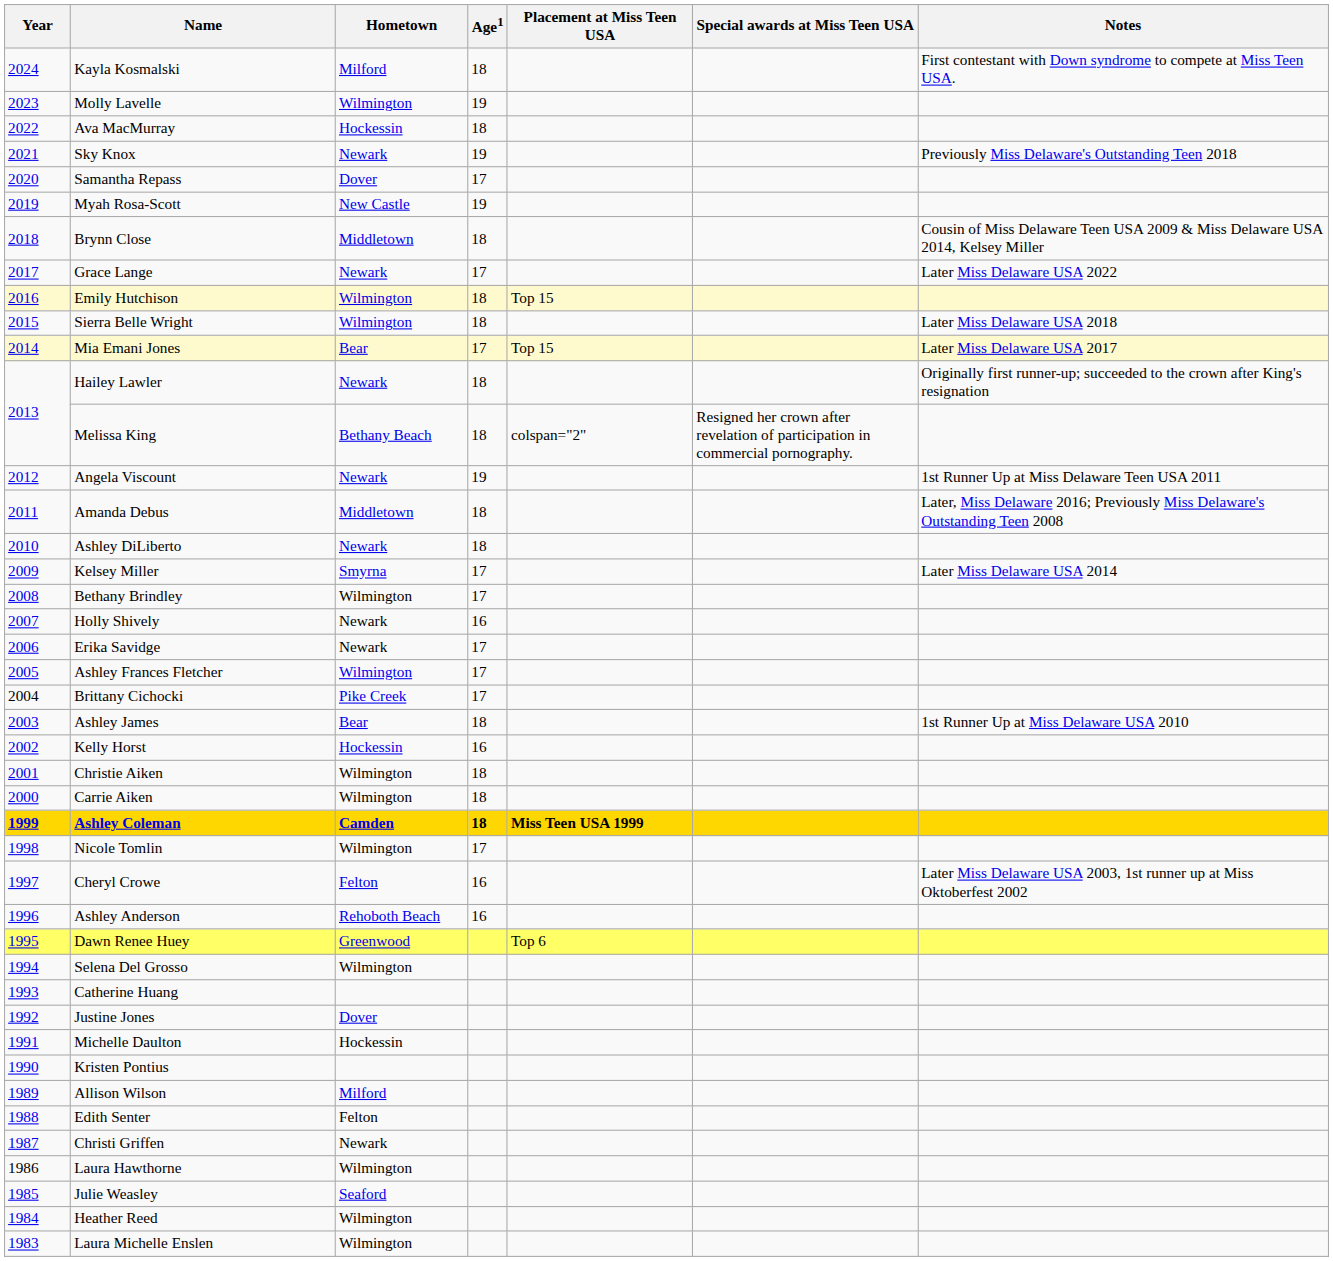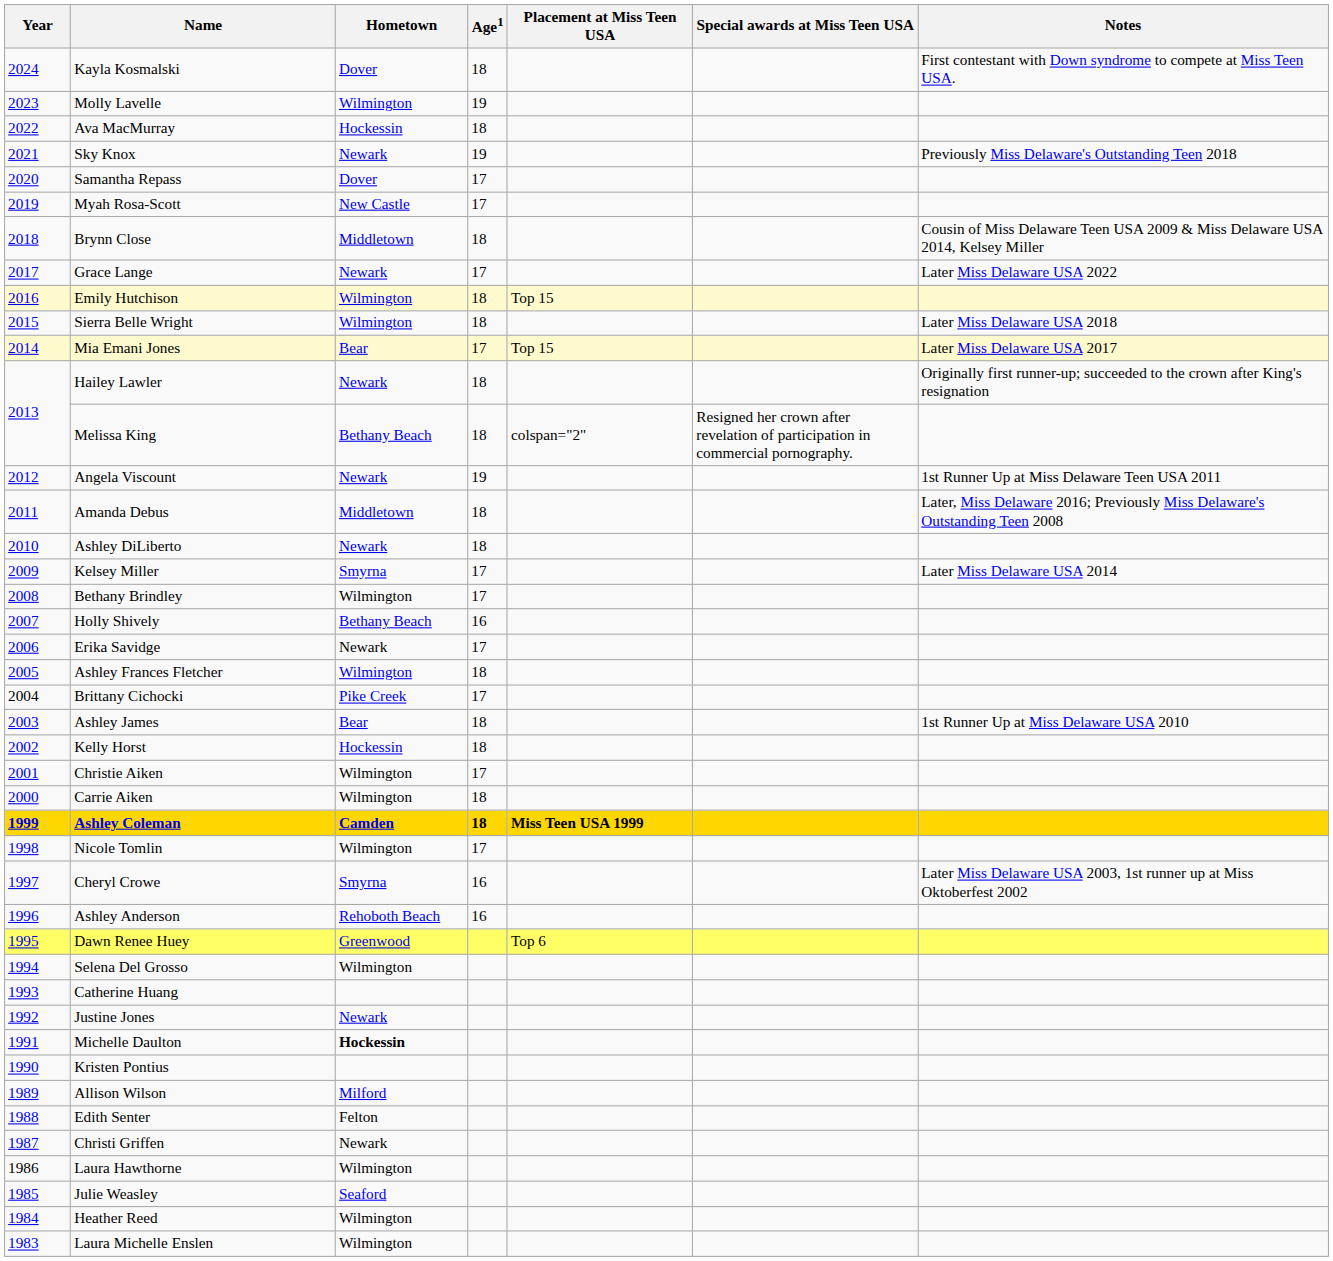(363, 69) Milford -> (358, 69) Dover
(479, 204) 19 -> (479, 204) 17
(363, 621) Newark -> (385, 621) Bethany Beach
(479, 672) 17 -> (479, 672) 18
(479, 747) 16 -> (479, 747) 18
(479, 772) 18 -> (479, 772) 17
(358, 882) Felton -> (363, 882) Smyrna
(358, 1017) Dover -> (363, 1017) Newark
(371, 1042) normal -> (372, 1042) bold
